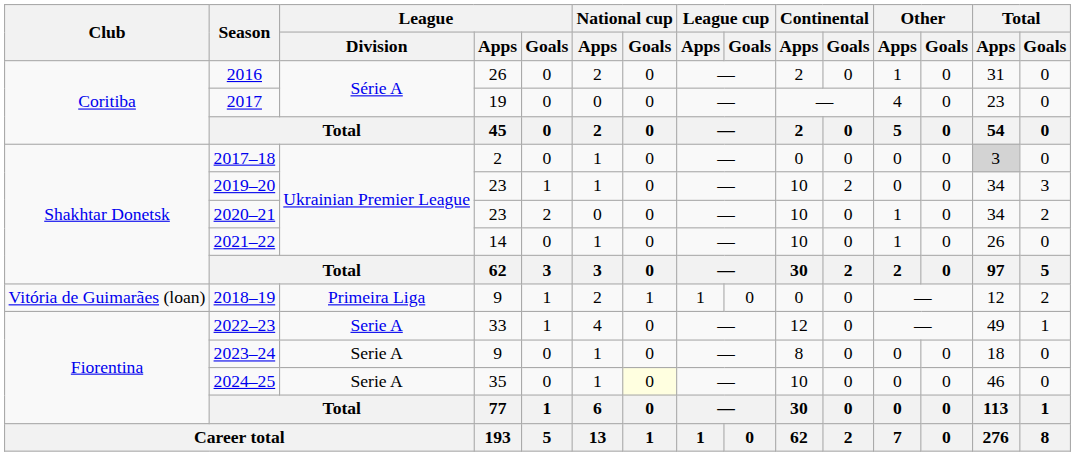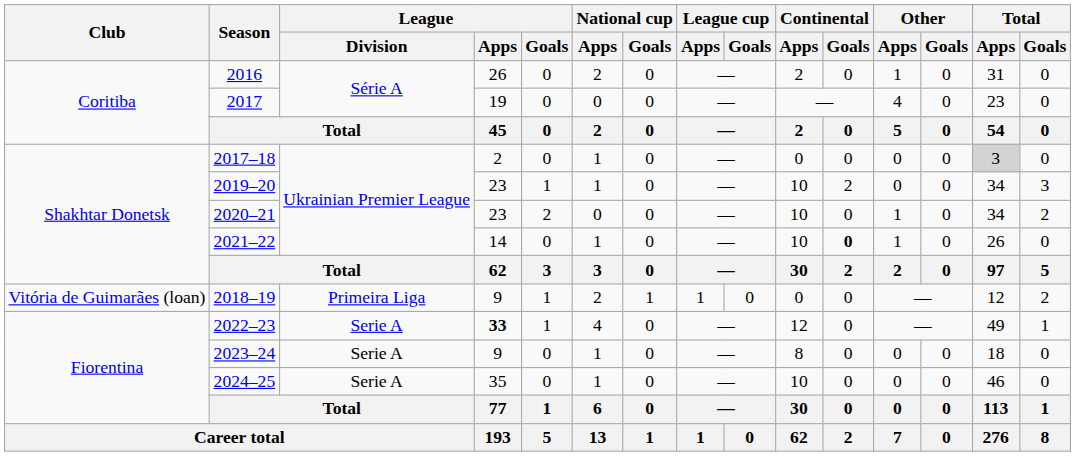(848, 241) normal -> (848, 241) bold
(498, 325) normal -> (498, 325) bold
(650, 381) lightyellow background -> (650, 381) no background
